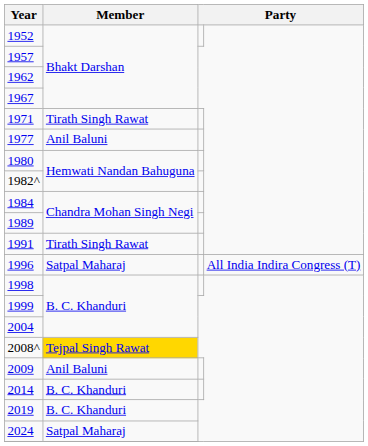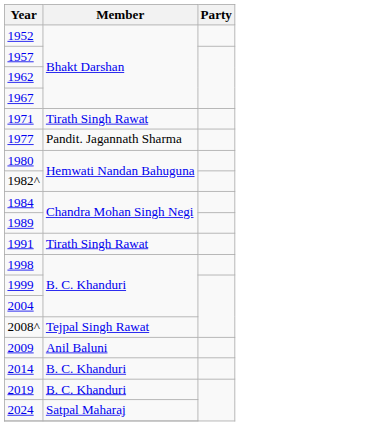(77, 139) Anil Baluni -> (114, 139) Pandit. Jagannath Sharma
- row: (21, 264)
(98, 347) gold background -> (98, 327) no background
